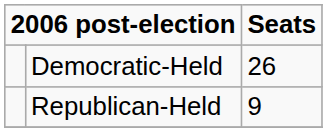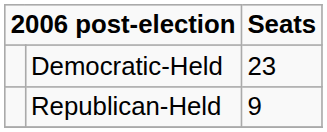(262, 65) 26 -> (262, 65) 23
